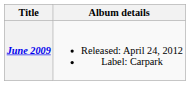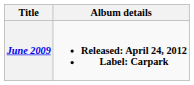(119, 56) normal -> (121, 56) bold
